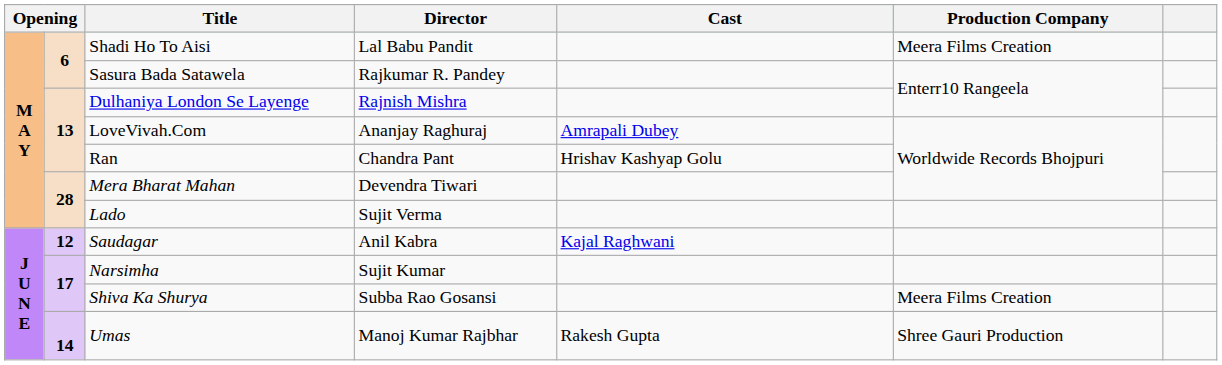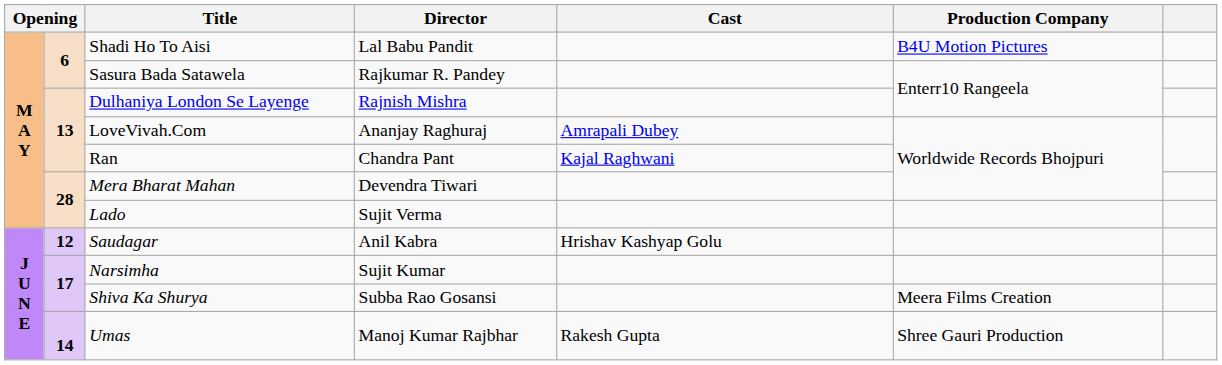(974, 46) Meera Films Creation -> (972, 46) B4U Motion Pictures
(641, 158) Hrishav Kashyap Golu -> (617, 158) Kajal Raghwani
(617, 241) Kajal Raghwani -> (641, 241) Hrishav Kashyap Golu
